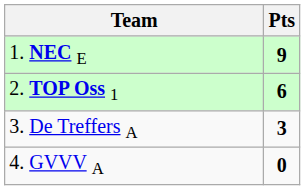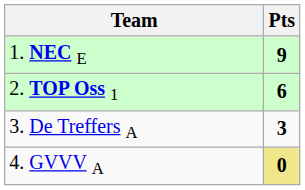(282, 165) no background -> (282, 165) khaki background
